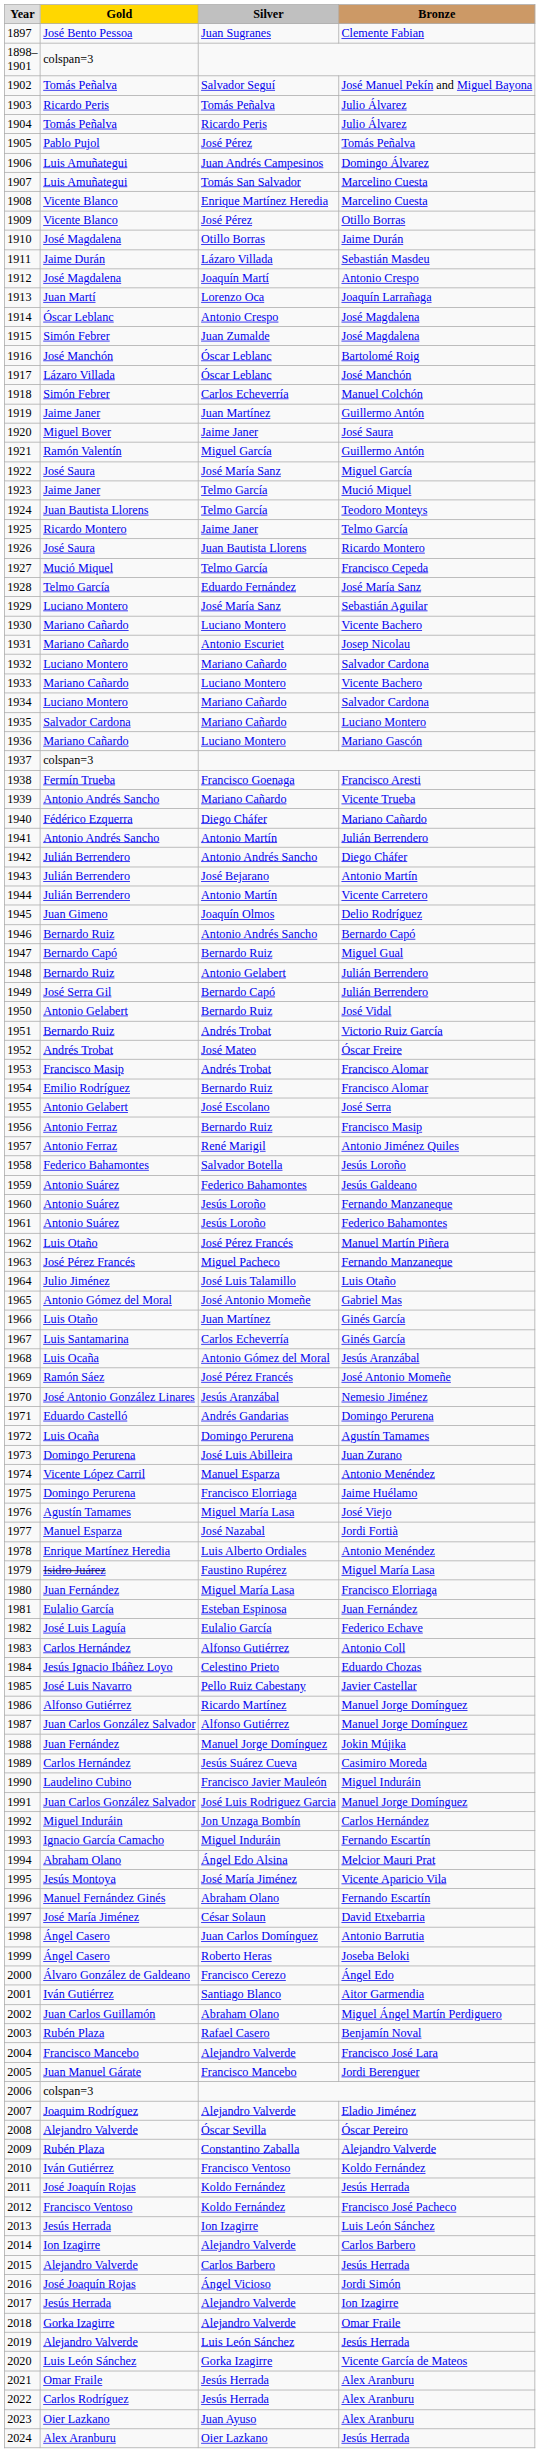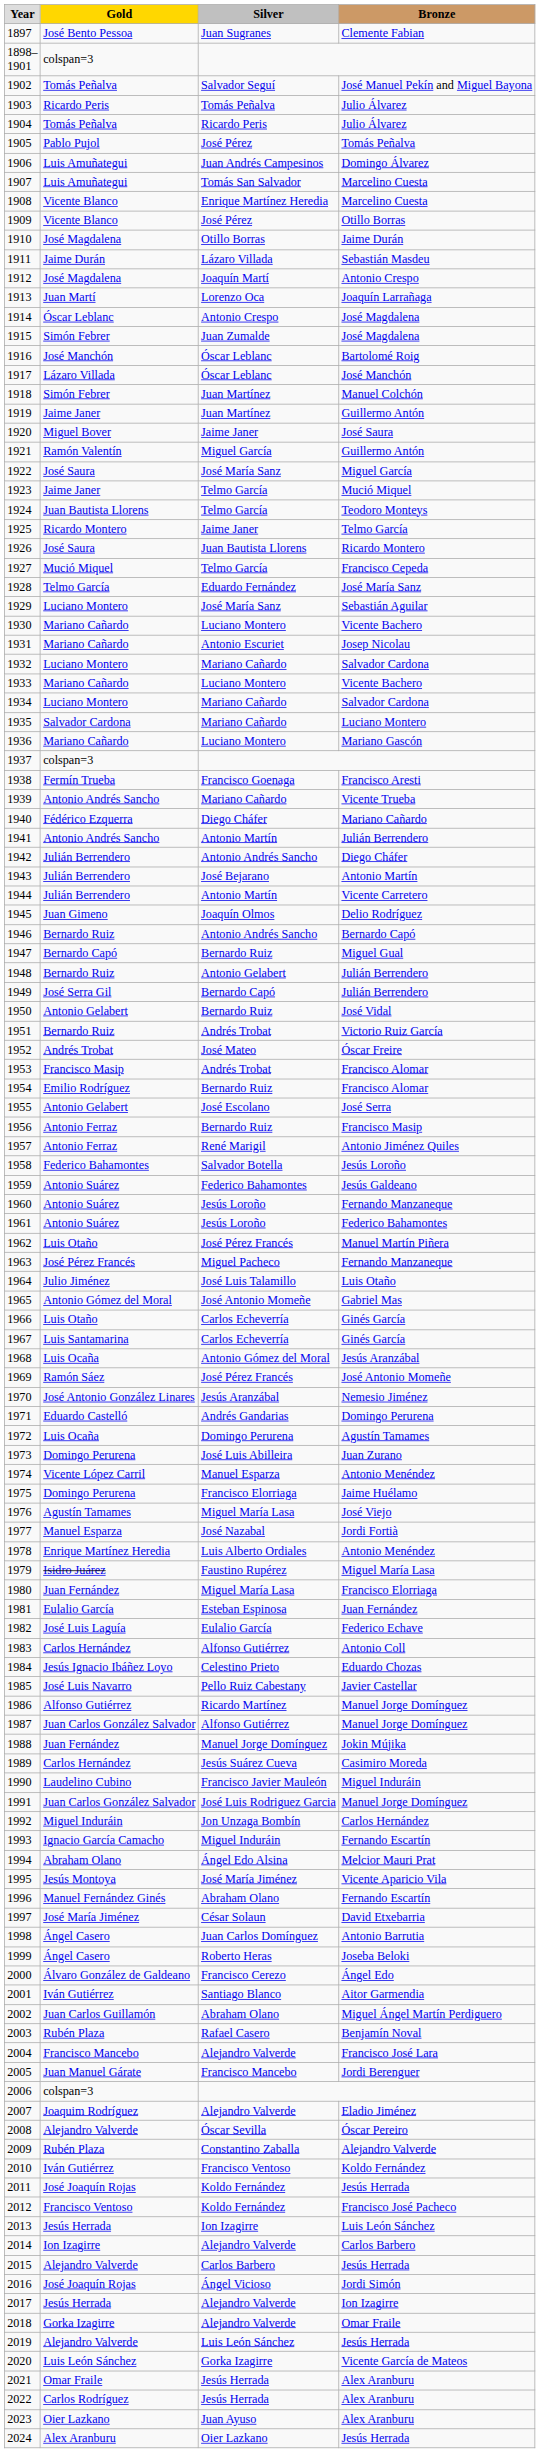(245, 394) Carlos Echeverría -> (236, 394) Juan Martínez
(236, 1319) Juan Martínez -> (245, 1319) Carlos Echeverría
